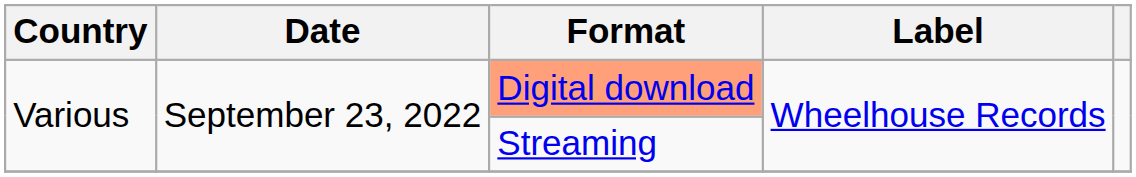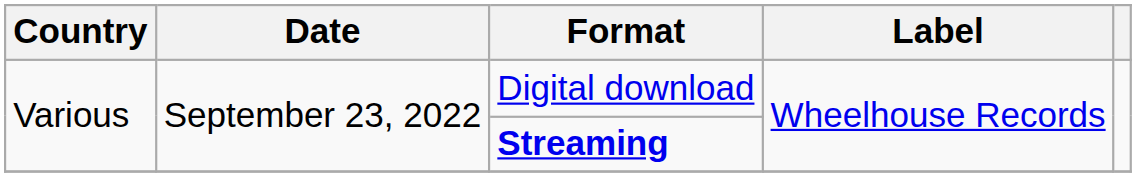(626, 87) lightsalmon background -> (626, 87) no background
(577, 143) normal -> (583, 143) bold
